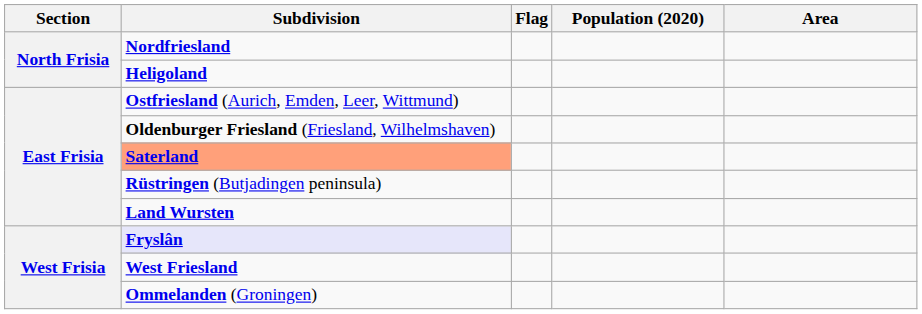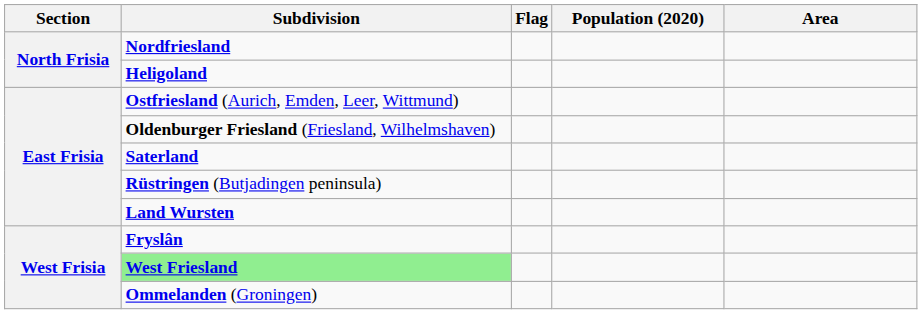(162, 156) lightsalmon background -> (162, 156) no background
(154, 239) lavender background -> (154, 239) no background
(182, 267) no background -> (182, 267) lightgreen background
